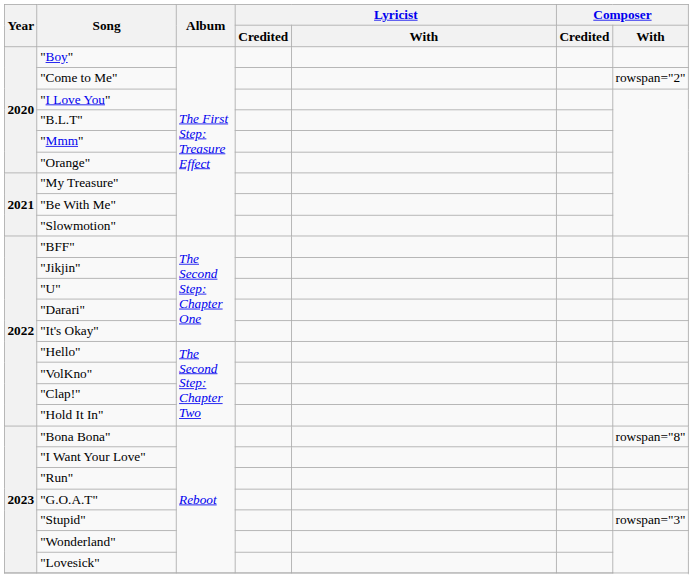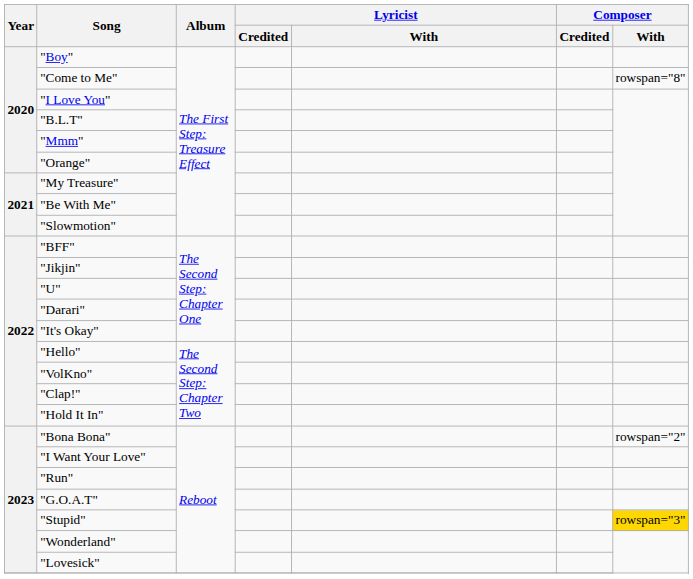(650, 78) rowspan="2" -> (650, 78) rowspan="8"
(650, 436) rowspan="8" -> (650, 436) rowspan="2"
(650, 520) no background -> (650, 520) gold background
